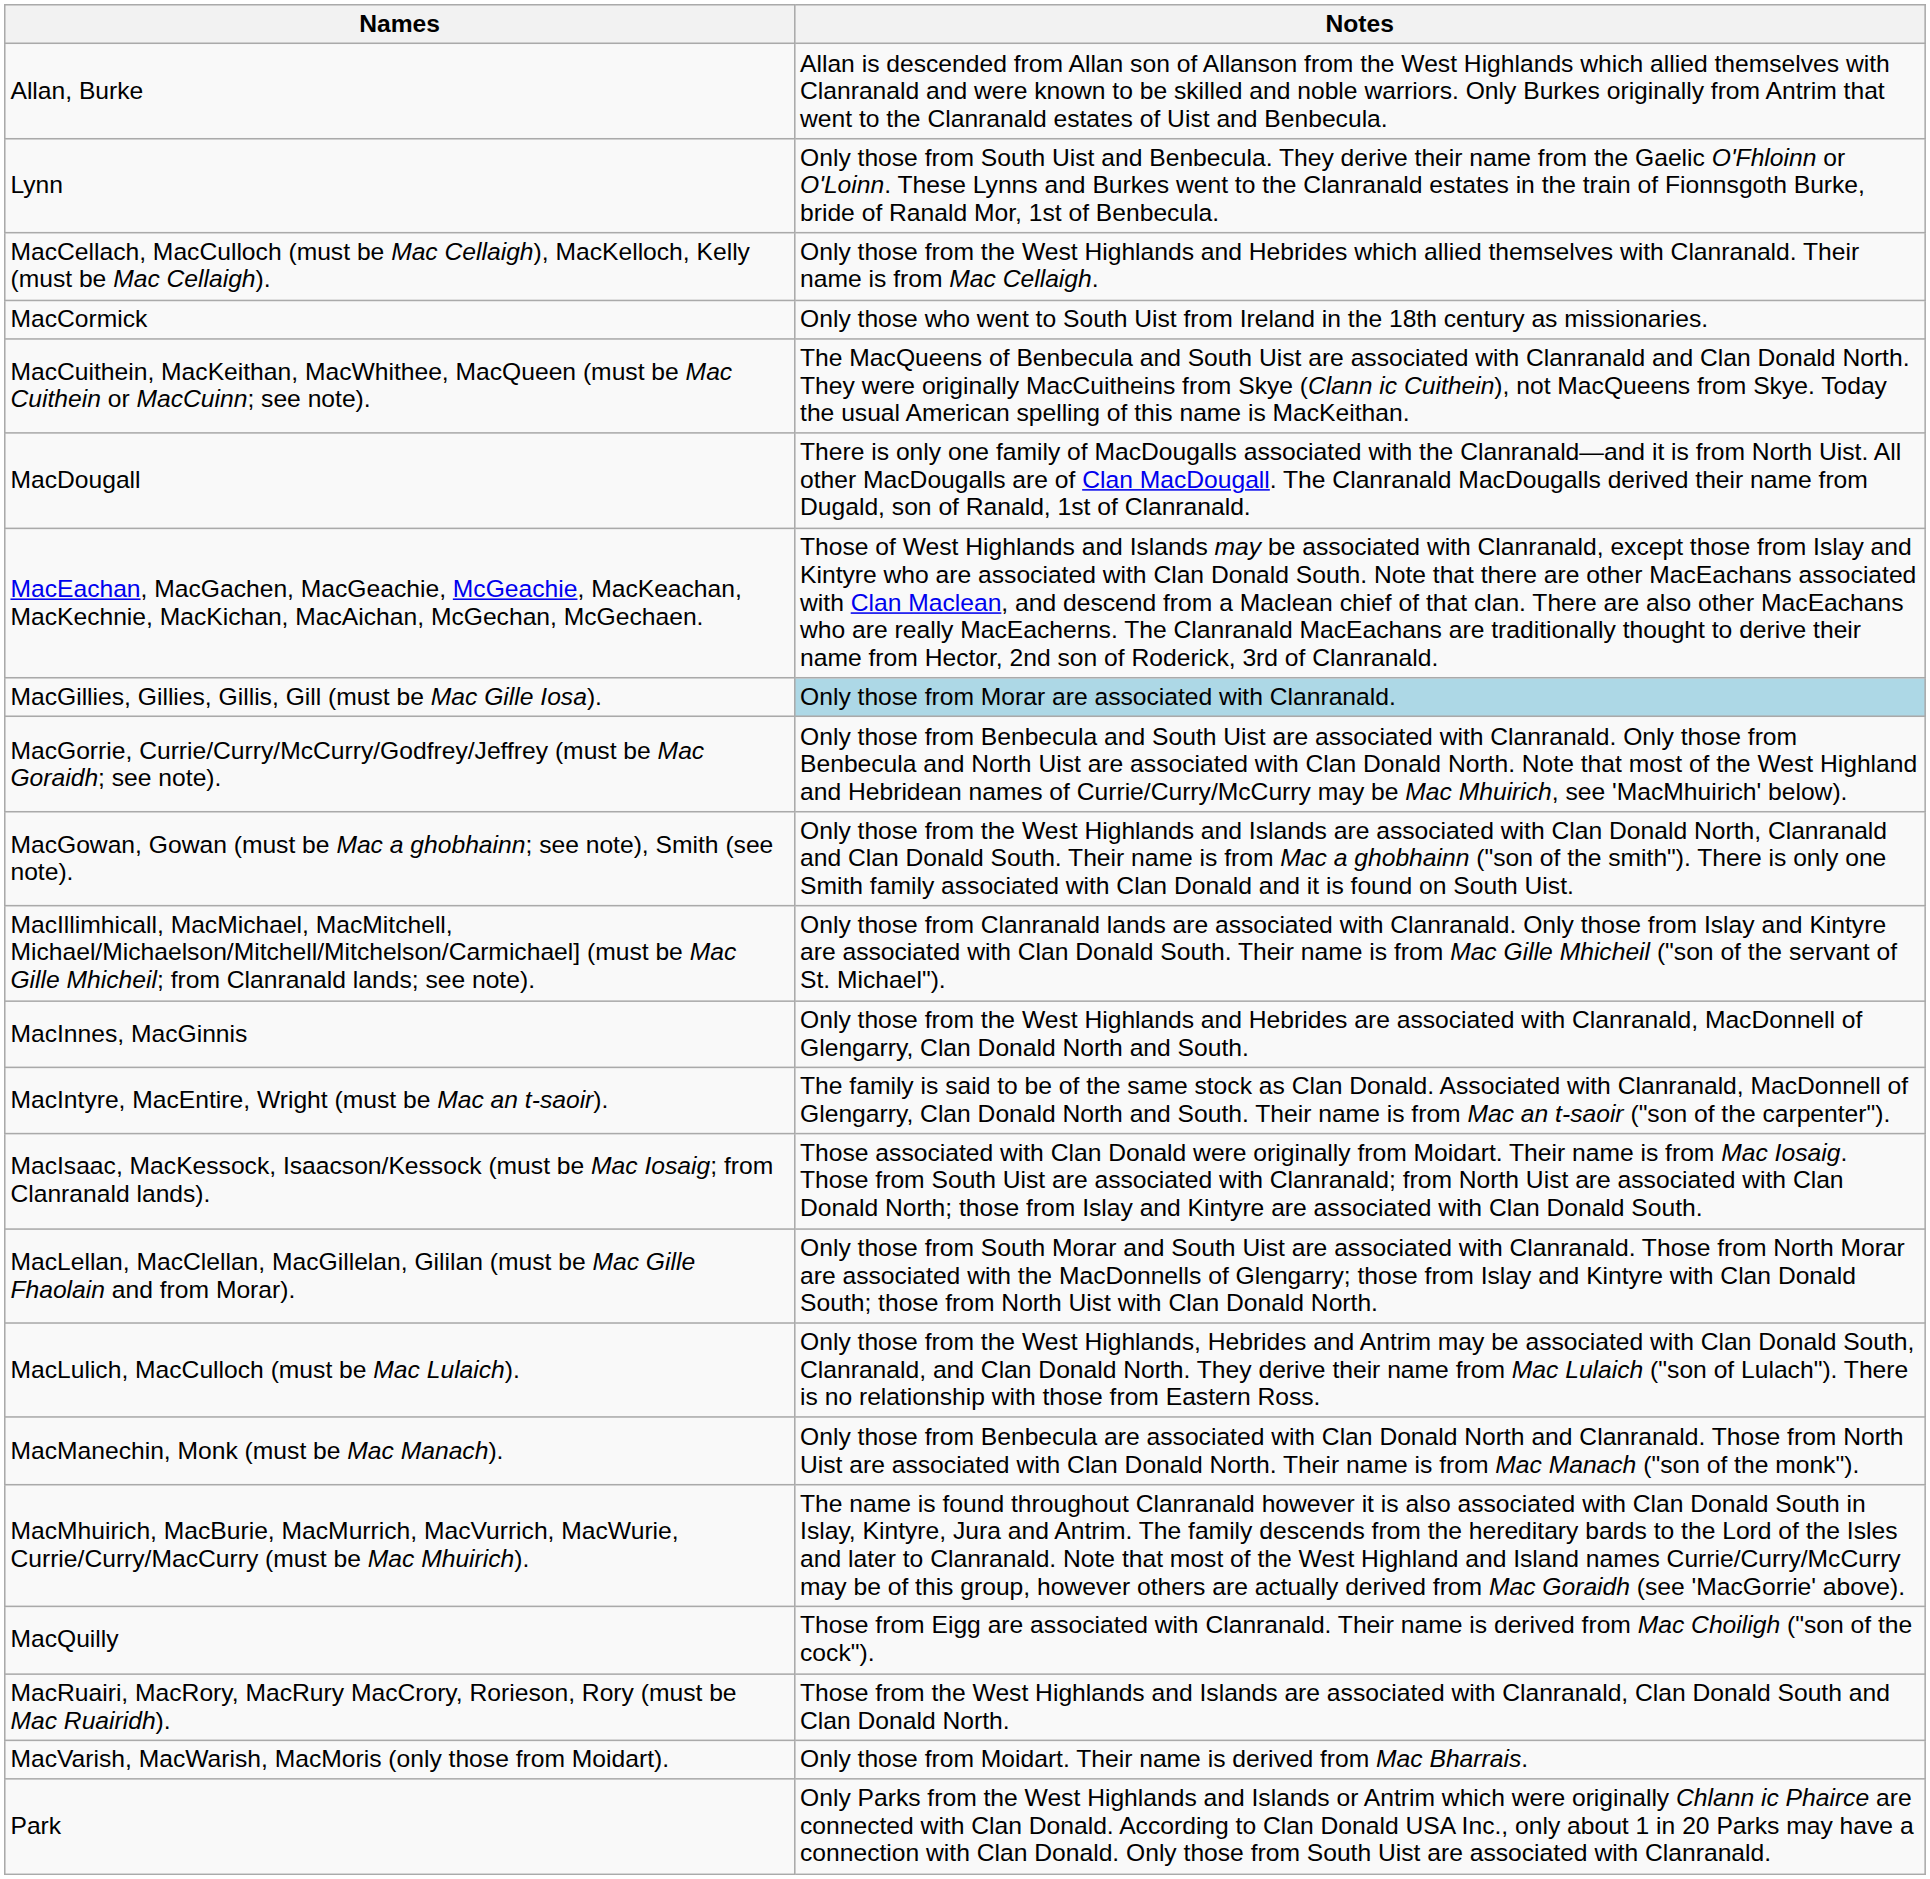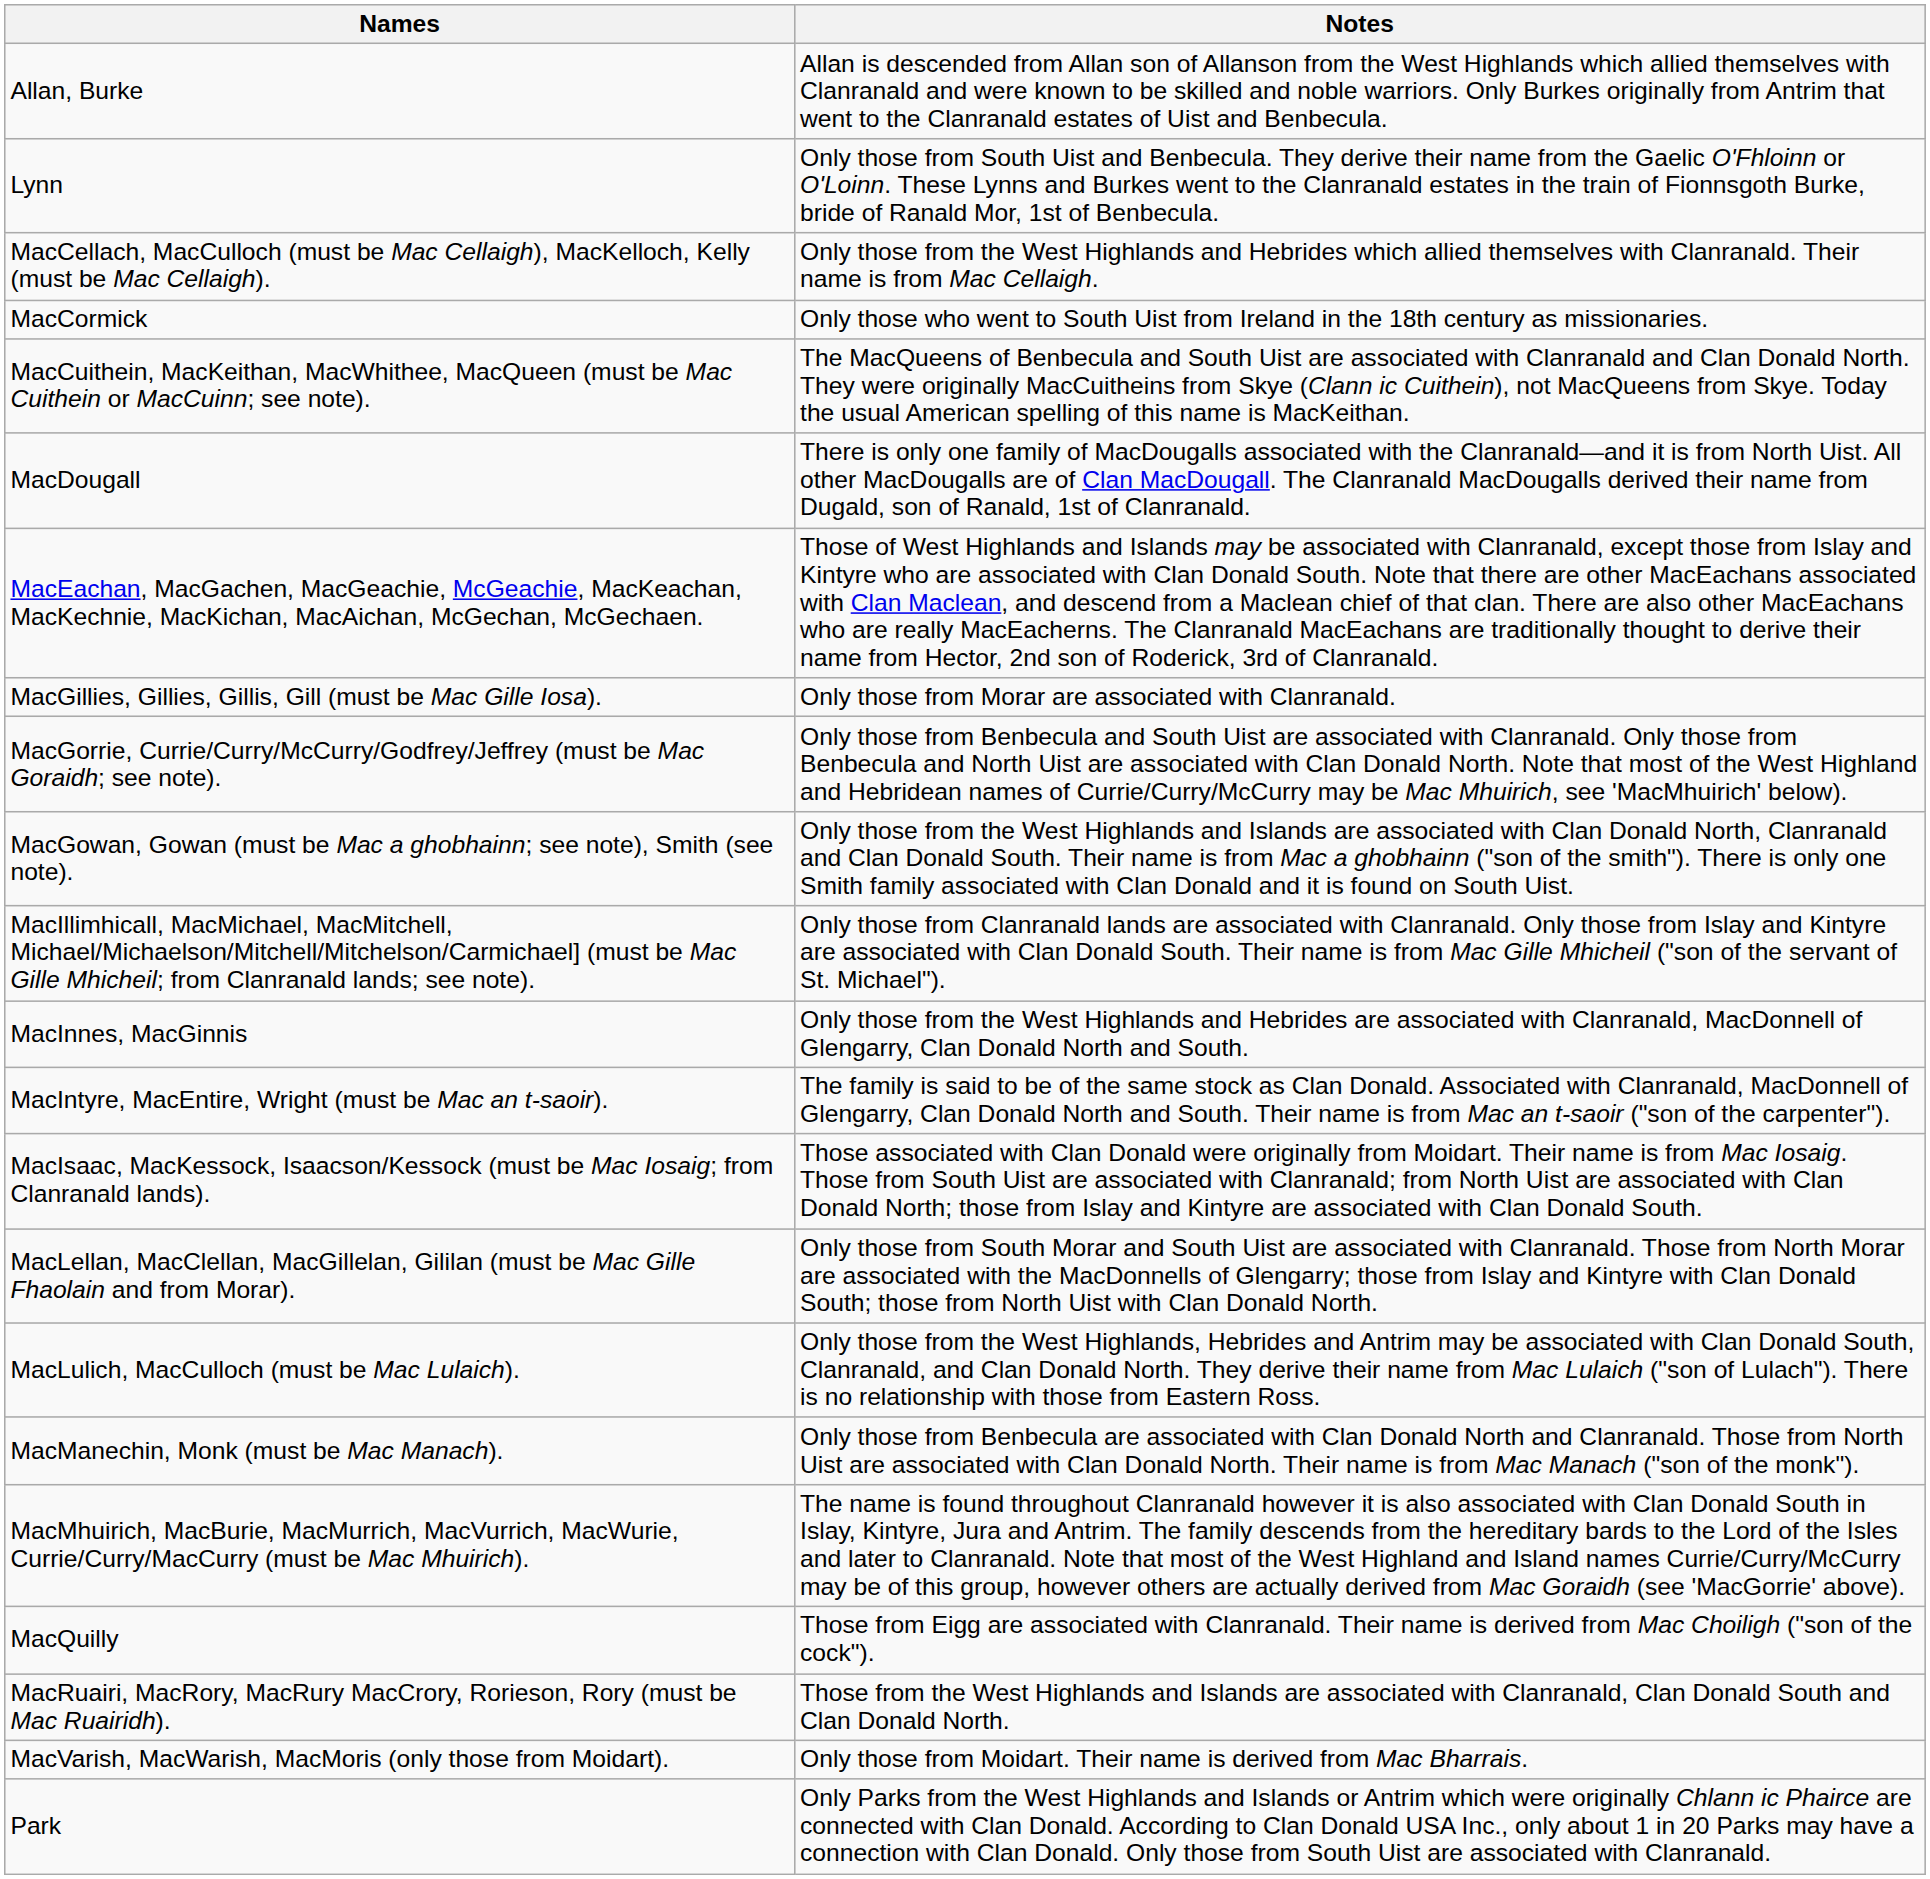(1098, 697) lightblue background -> (1098, 697) no background
